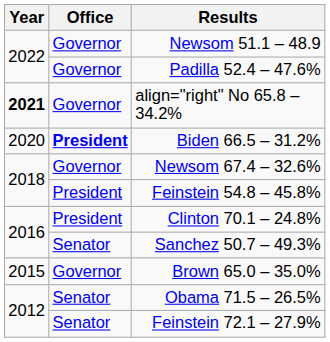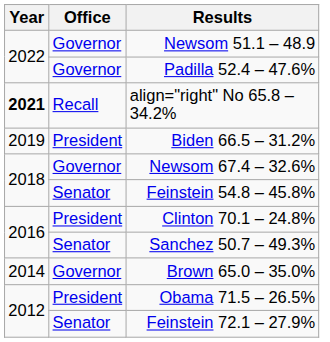(87, 105) Governor -> (75, 105) Recall
(27, 140) 2020 -> (27, 140) 2019
(90, 140) bold -> (87, 140) normal
(87, 192) President -> (81, 192) Senator
(27, 271) 2015 -> (27, 271) 2014
(81, 297) Senator -> (87, 297) President
